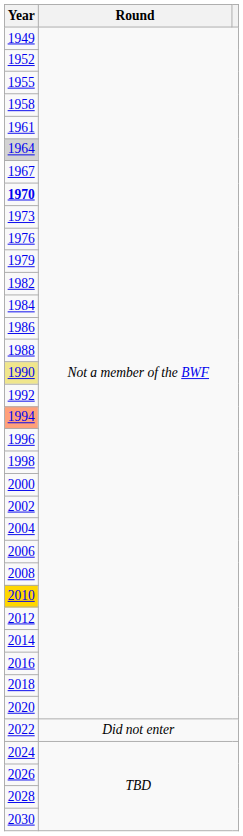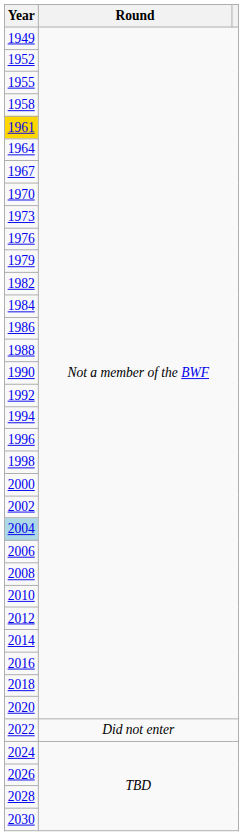(21, 127) no background -> (21, 127) gold background
(21, 150) lightgrey background -> (21, 150) no background
(21, 194) bold -> (21, 194) normal
(21, 373) khaki background -> (21, 373) no background
(21, 417) lightsalmon background -> (21, 417) no background
(21, 529) no background -> (21, 529) lightblue background
(21, 596) gold background -> (21, 596) no background
